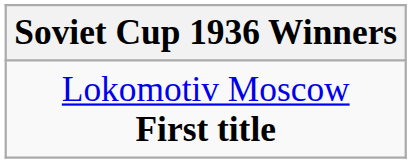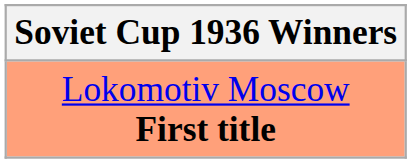(206, 108) no background -> (206, 108) lightsalmon background
